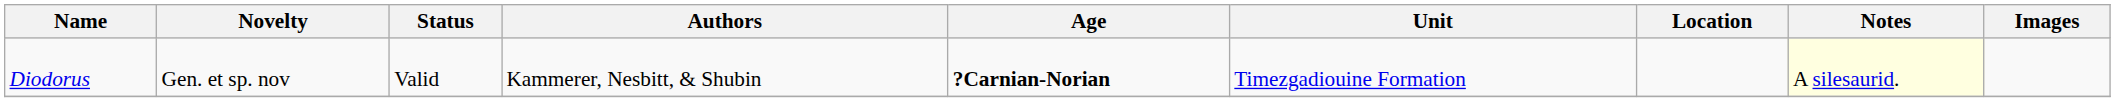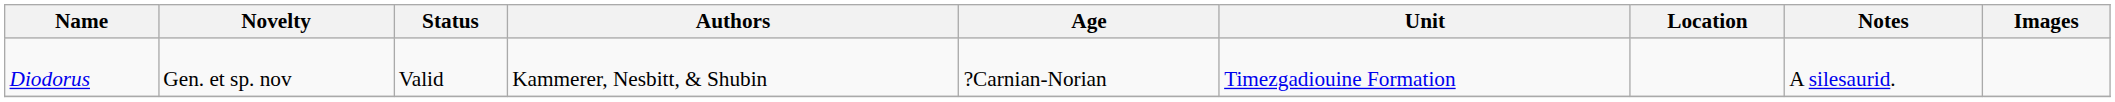(1031, 79) bold -> (1035, 79) normal
(1846, 79) lightyellow background -> (1842, 79) no background
